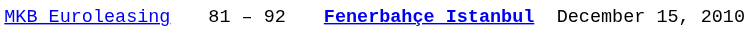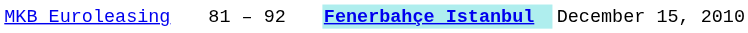(429, 17) no background -> (429, 17) paleturquoise background
